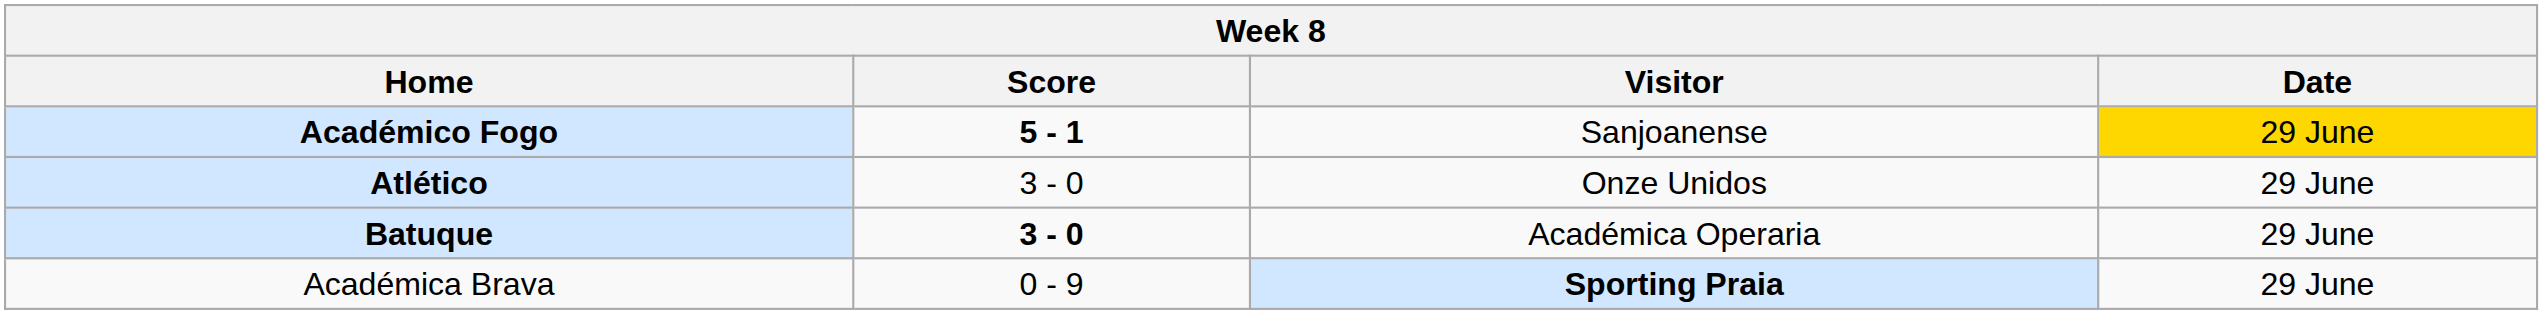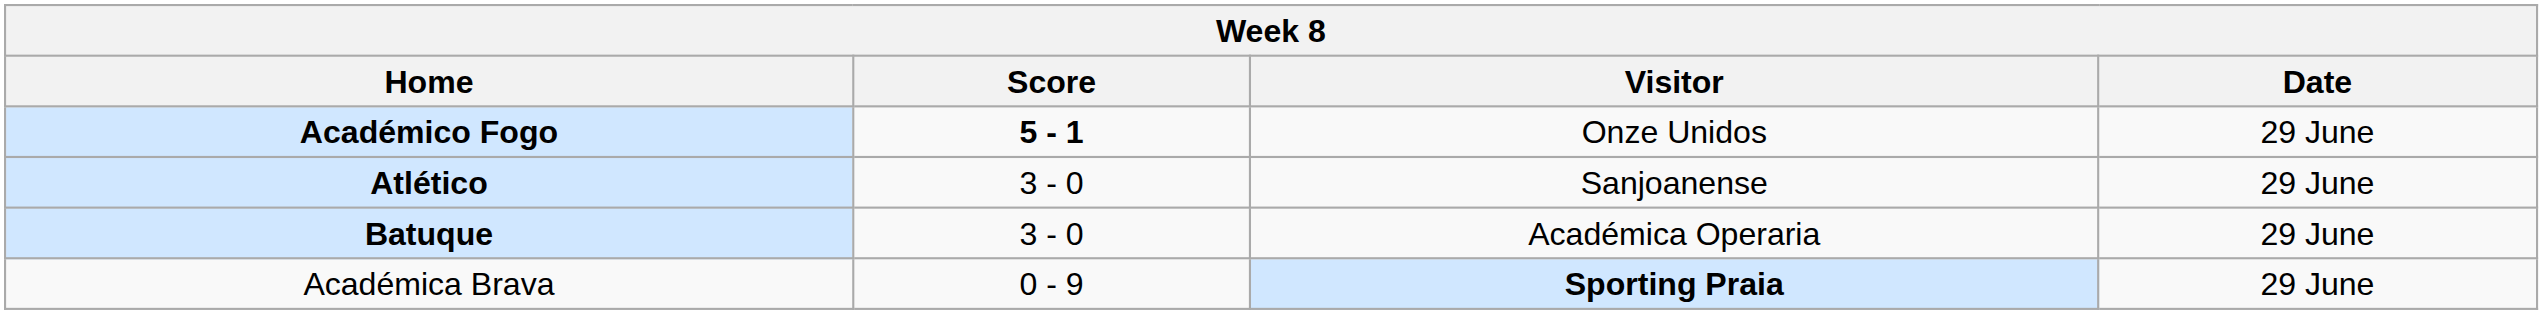(1674, 132) Sanjoanense -> (1674, 132) Onze Unidos
(2317, 132) gold background -> (2317, 132) no background
(1674, 183) Onze Unidos -> (1674, 183) Sanjoanense
(1052, 234) bold -> (1052, 234) normal
